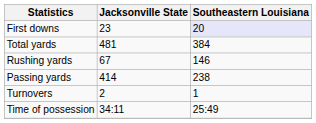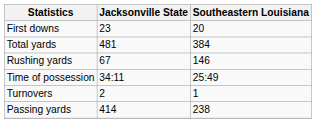(198, 28) lavender background -> (198, 28) no background
rows swapped: (39, 77) <-> (51, 110)
